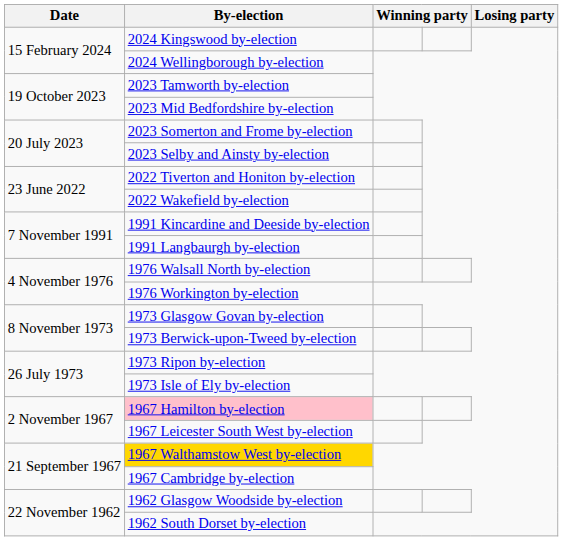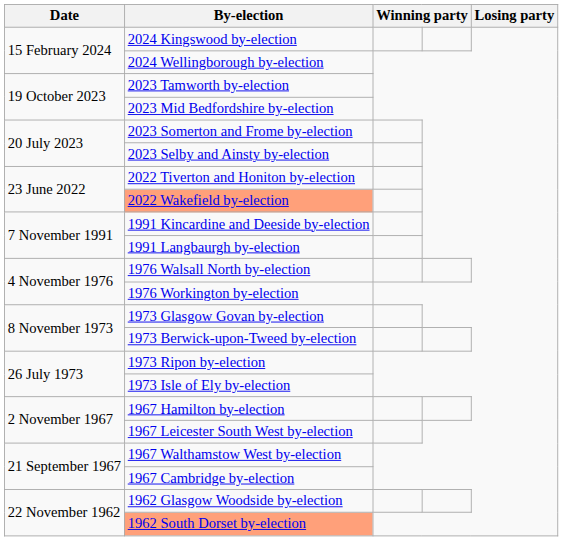(208, 200) no background -> (208, 200) lightsalmon background
(206, 408) pink background -> (206, 408) no background
(234, 454) gold background -> (234, 454) no background
(217, 524) no background -> (217, 524) lightsalmon background
